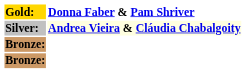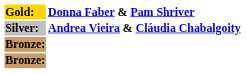(144, 28) lightyellow background -> (144, 28) no background
